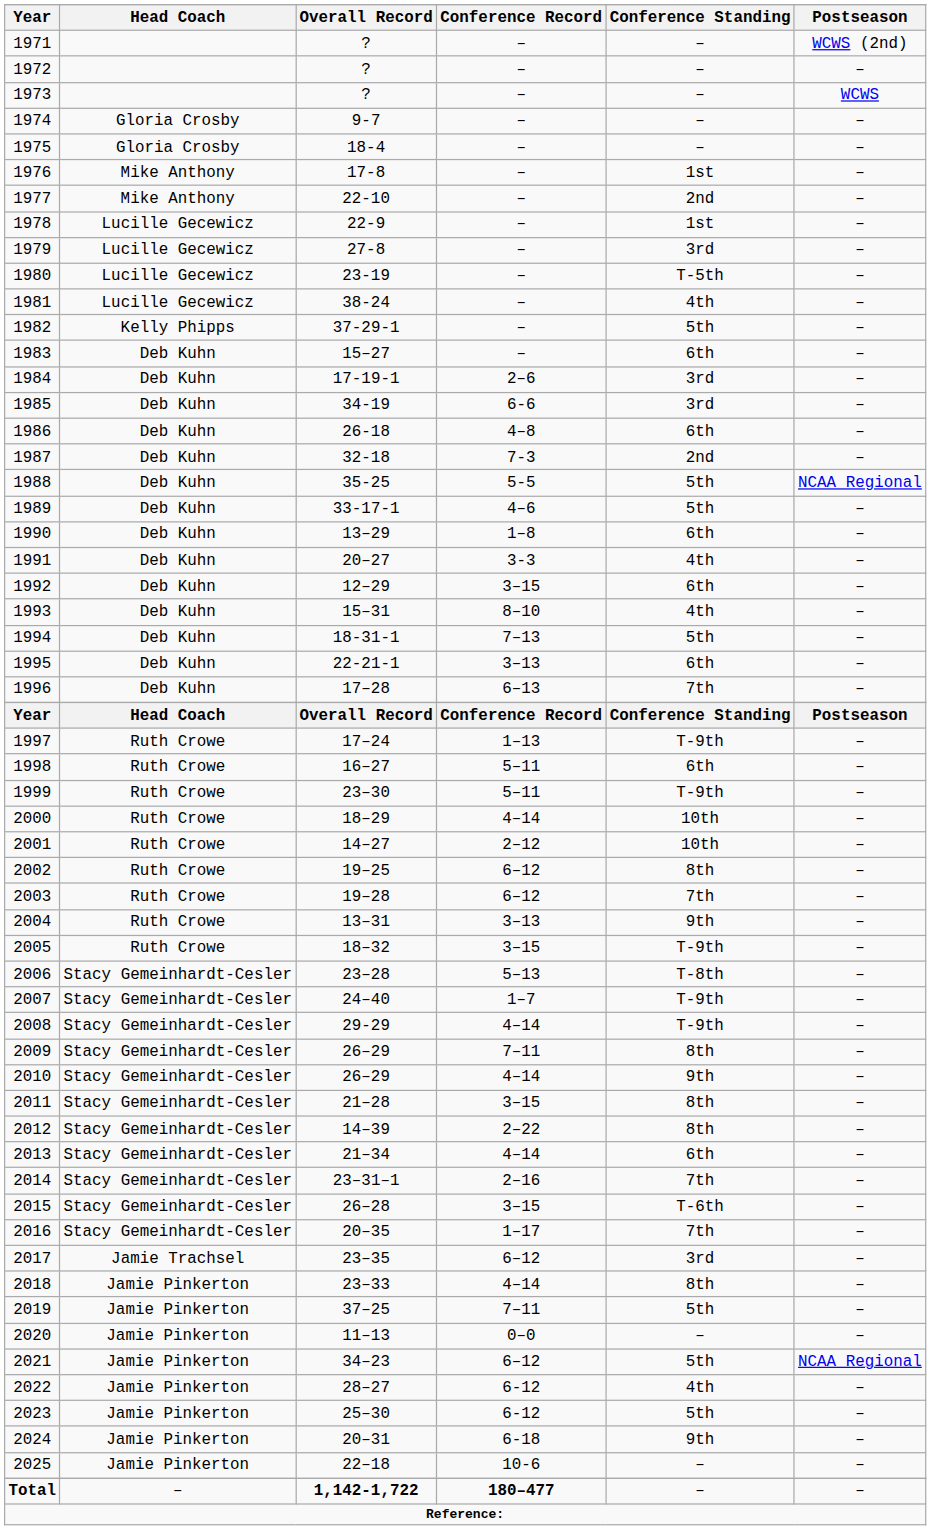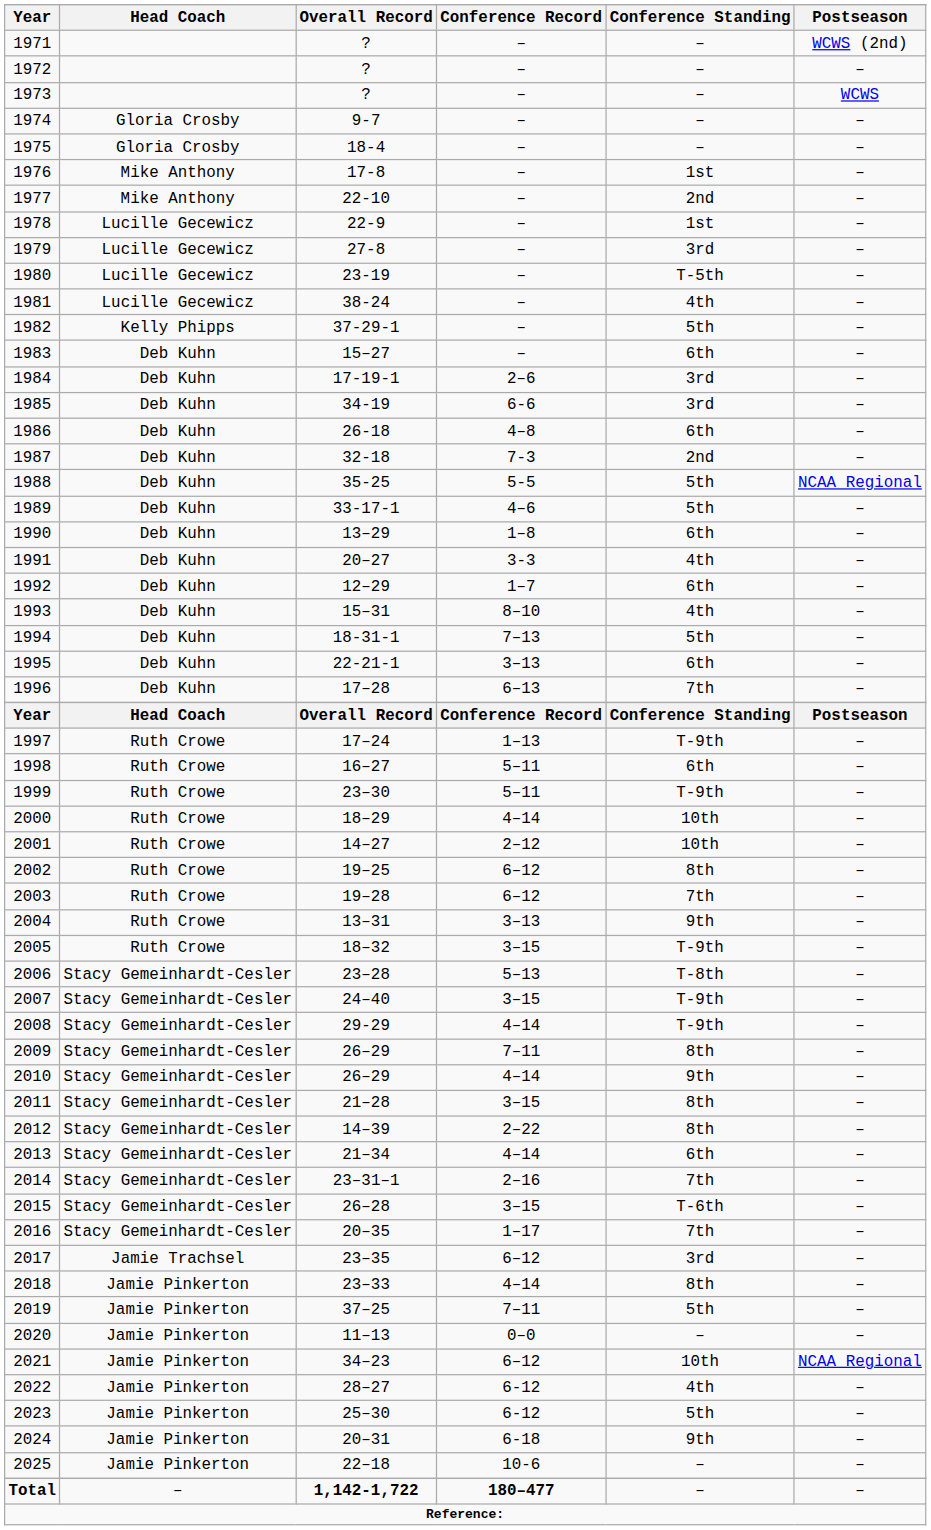(521, 586) 3–15 -> (521, 586) 1–7
(521, 1000) 1–7 -> (521, 1000) 3–15
(700, 1362) 5th -> (700, 1362) 10th
